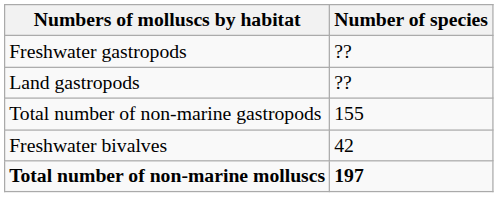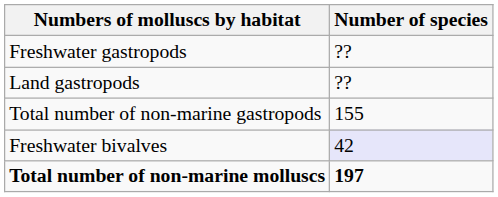(344, 144) no background -> (344, 144) lavender background
